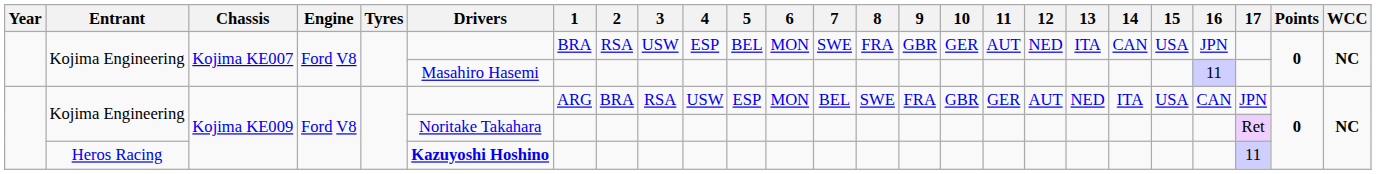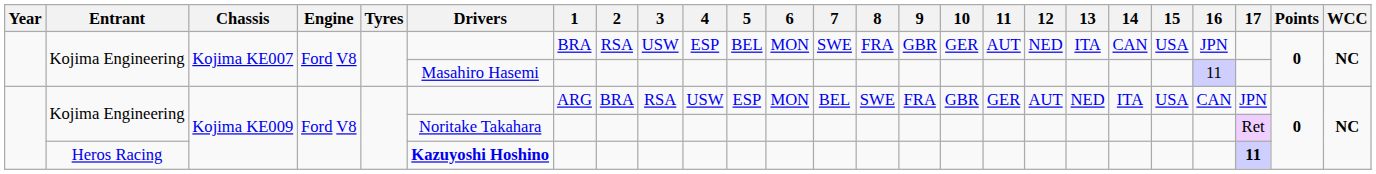(1253, 154) normal -> (1253, 154) bold
